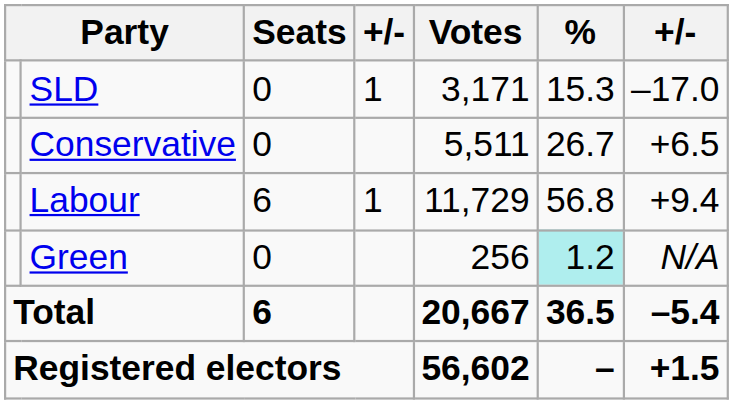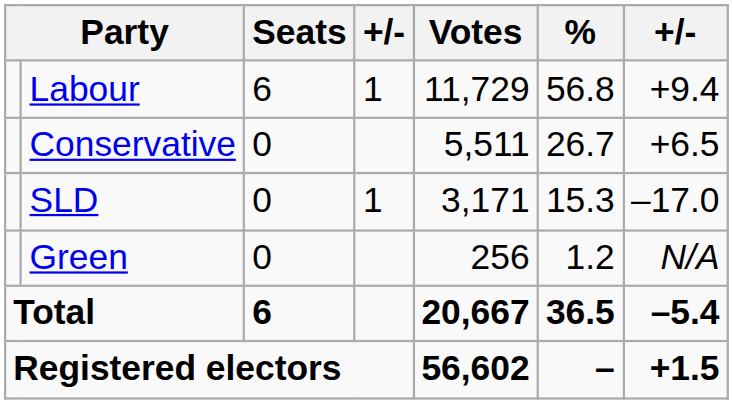rows swapped: (85, 200) <-> (64, 88)
(590, 256) paleturquoise background -> (590, 256) no background
